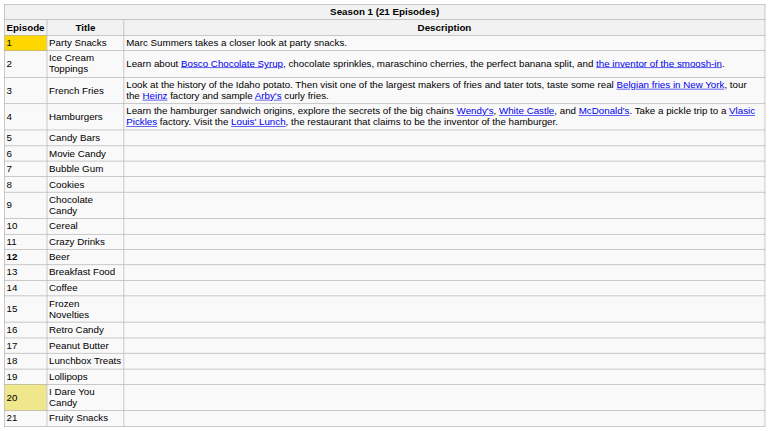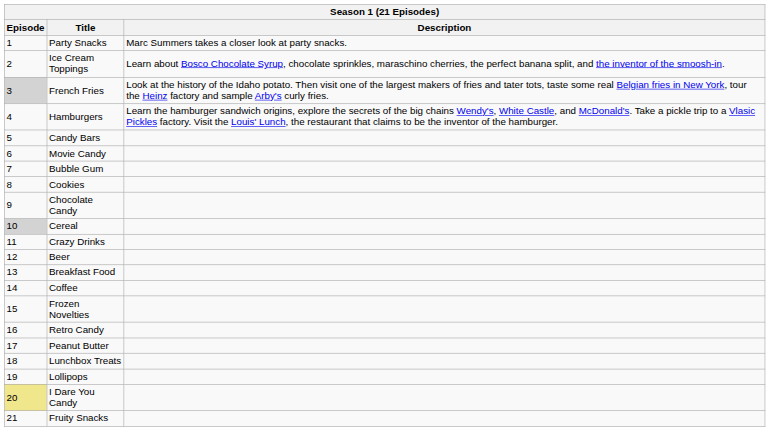(9, 43) gold background -> (9, 43) no background
(9, 90) no background -> (9, 90) lightgrey background
(12, 226) no background -> (12, 226) lightgrey background
(12, 257) bold -> (12, 257) normal
